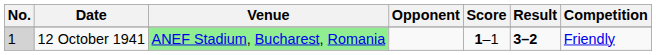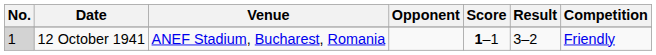(268, 38) lightgreen background -> (268, 38) no background
(525, 38) bold -> (525, 38) normal
